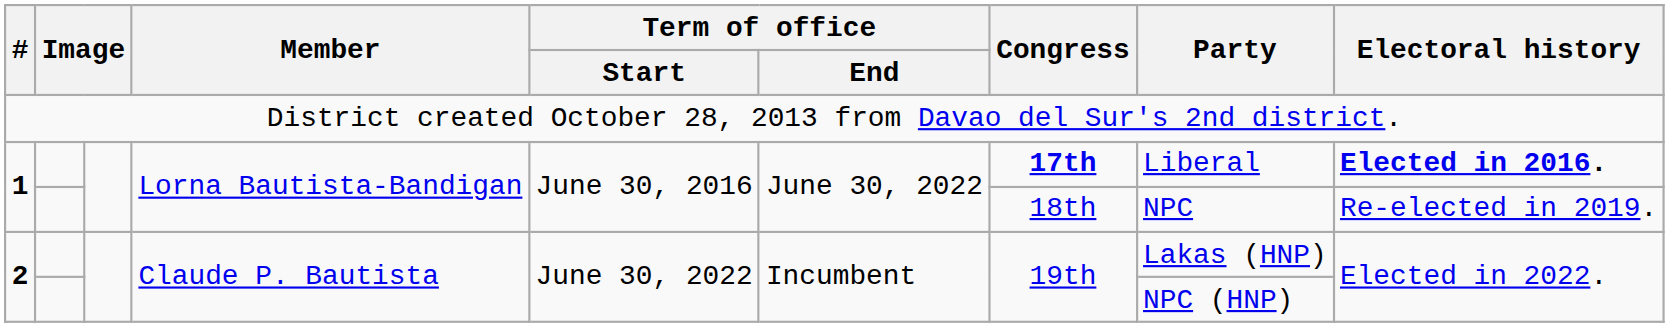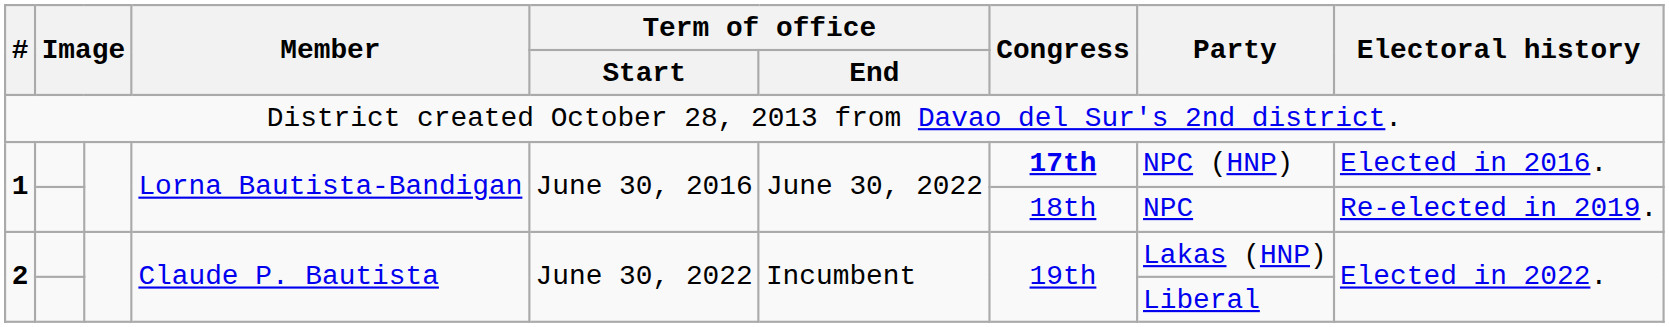(1201, 164) Liberal -> (1218, 164) NPC (HNP)
(1474, 164) bold -> (1474, 164) normal
(1218, 300) NPC (HNP) -> (1201, 300) Liberal
